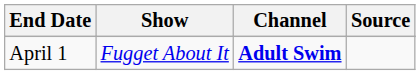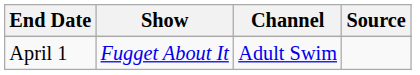(290, 52) bold -> (288, 52) normal
